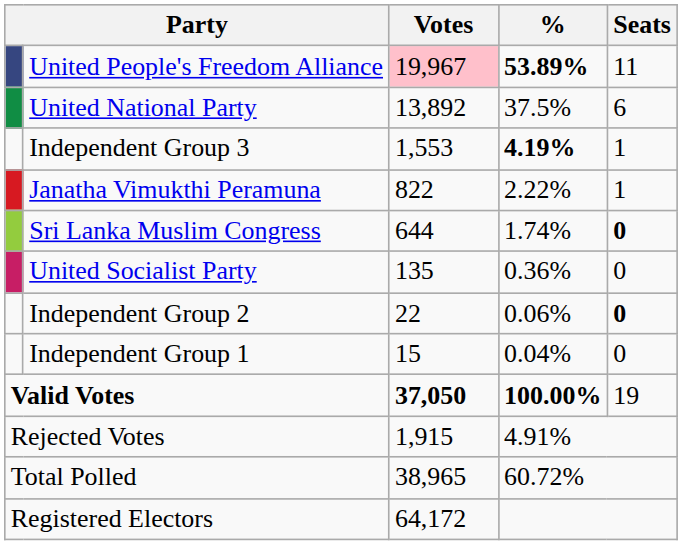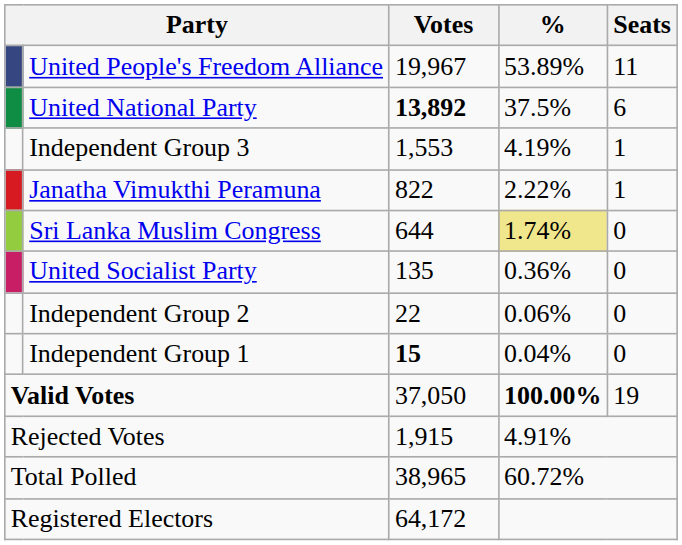(431, 66) pink background -> (431, 66) no background
(546, 66) bold -> (544, 66) normal
(431, 107) normal -> (431, 107) bold
(540, 148) bold -> (538, 148) normal
(538, 230) no background -> (538, 230) khaki background
(620, 230) bold -> (620, 230) normal
(620, 312) bold -> (620, 312) normal
(408, 353) normal -> (408, 353) bold
(431, 395) bold -> (431, 395) normal
